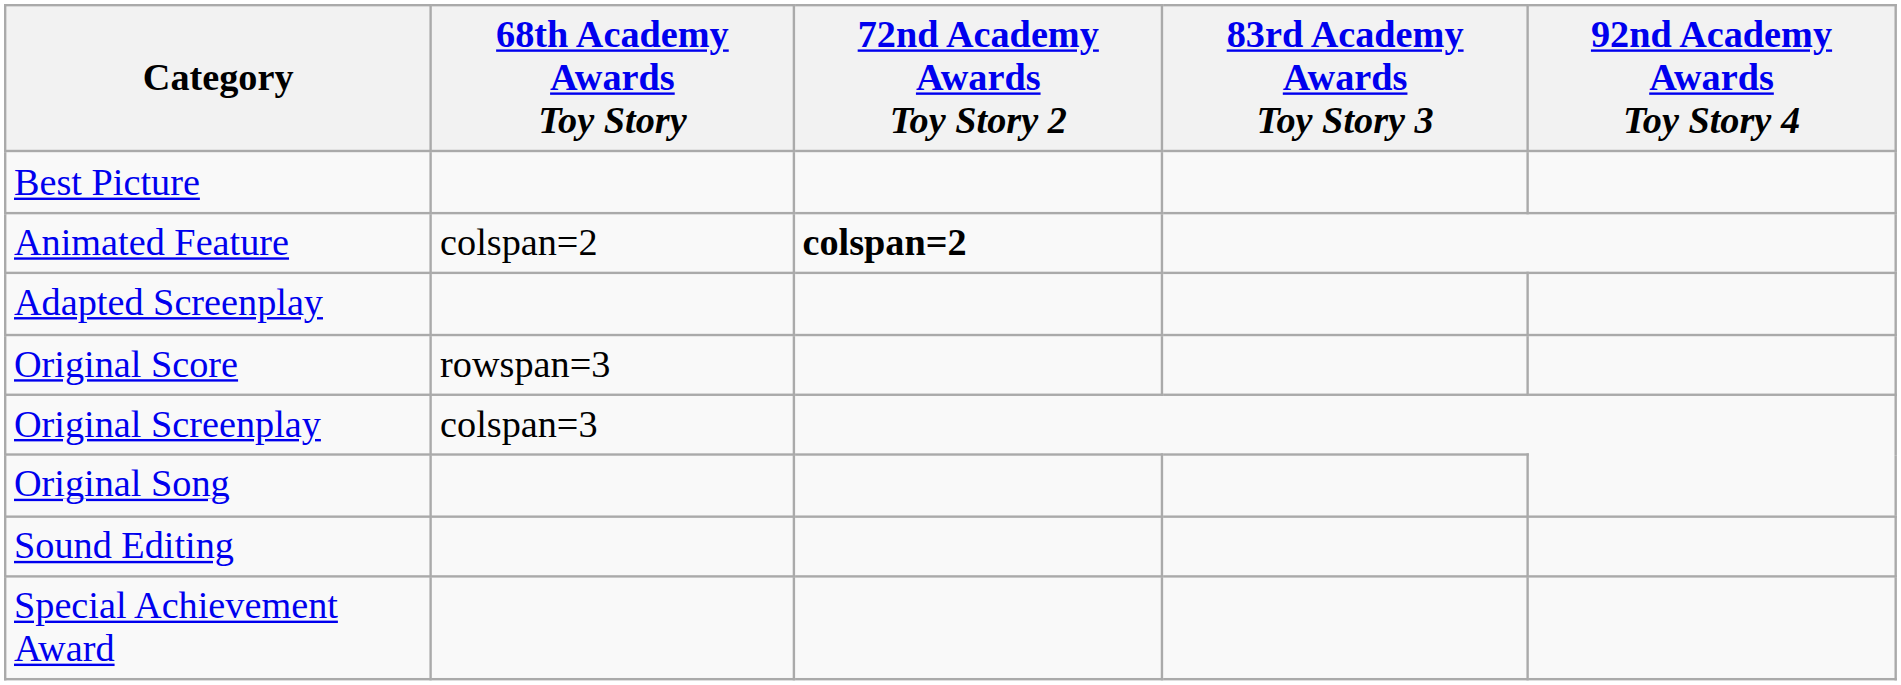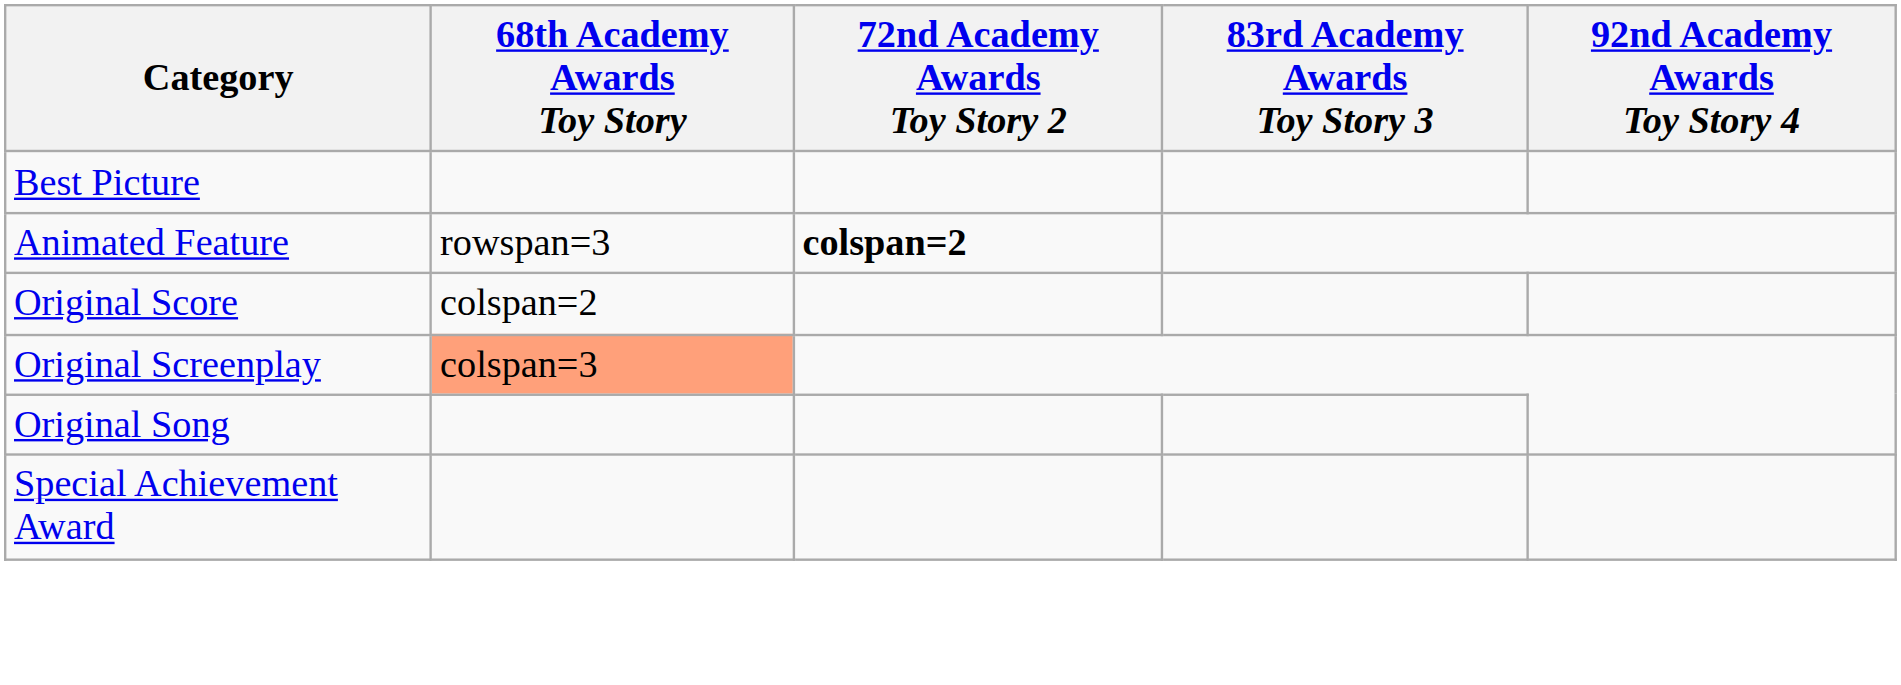(519, 242) colspan=2 -> (525, 242) rowspan=3
- row: (168, 302)
(525, 363) rowspan=3 -> (519, 302) colspan=2
(519, 424) no background -> (519, 363) lightsalmon background
- row: (124, 545)
